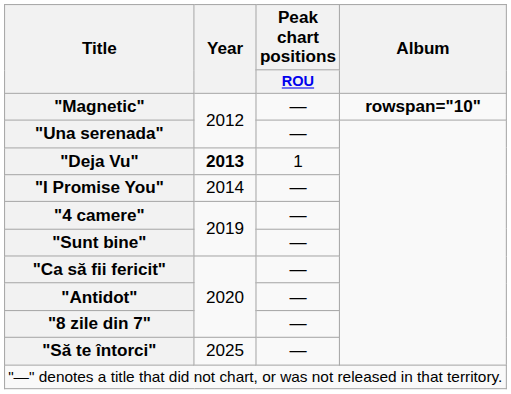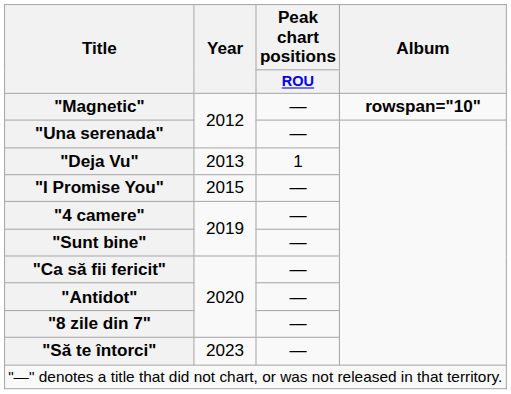(225, 160) bold -> (225, 160) normal
(225, 188) 2014 -> (225, 188) 2015
(225, 351) 2025 -> (225, 351) 2023
